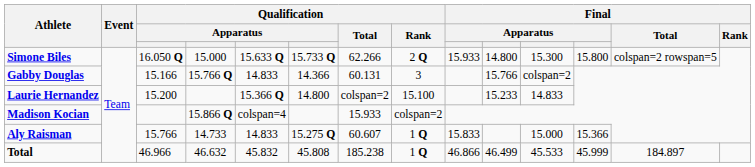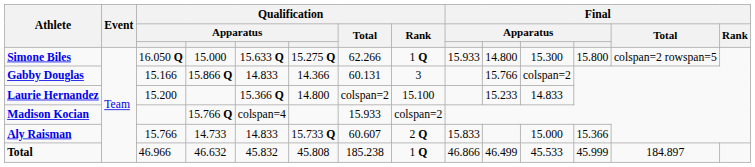(313, 57) 15.733 Q -> (313, 57) 15.275 Q
(418, 57) 2 Q -> (418, 57) 1 Q
(210, 76) 15.766 Q -> (210, 76) 15.866 Q
(210, 114) 15.866 Q -> (210, 114) 15.766 Q
(313, 134) 15.275 Q -> (313, 134) 15.733 Q
(418, 134) 1 Q -> (418, 134) 2 Q
